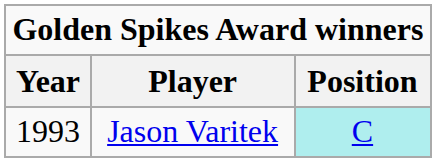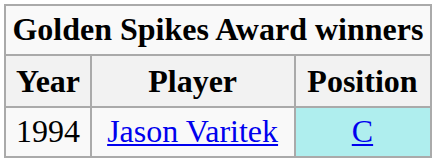(48, 131) 1993 -> (48, 131) 1994
